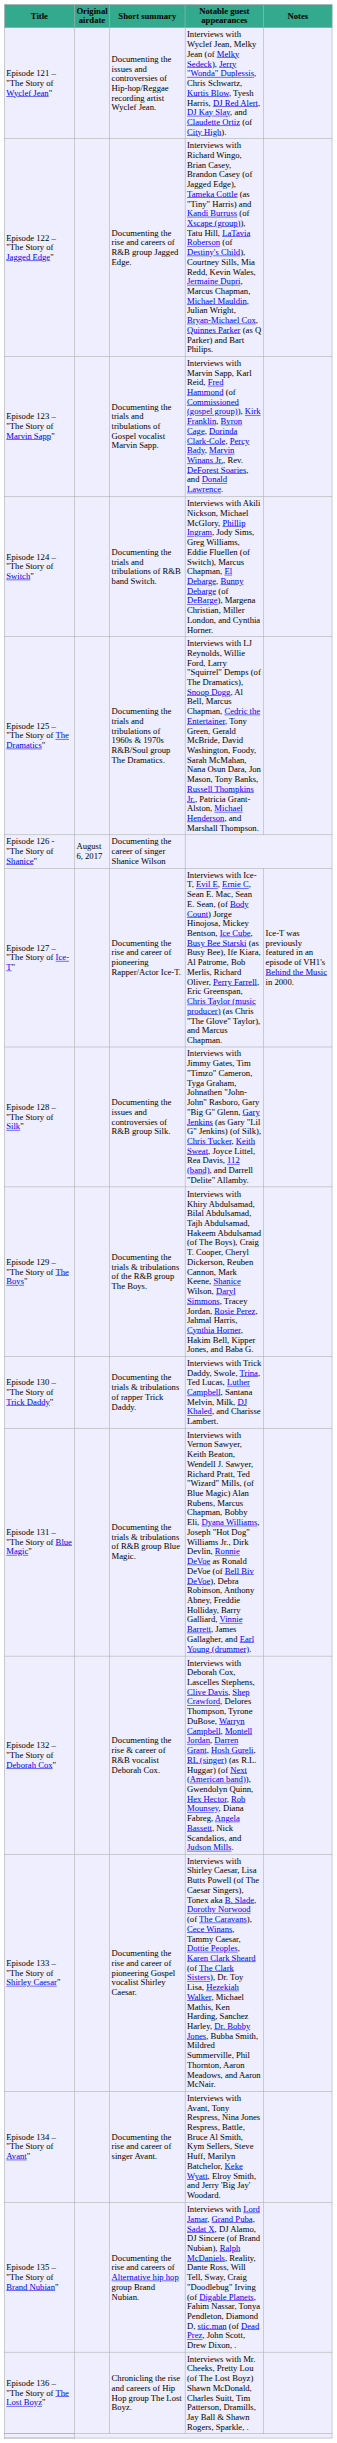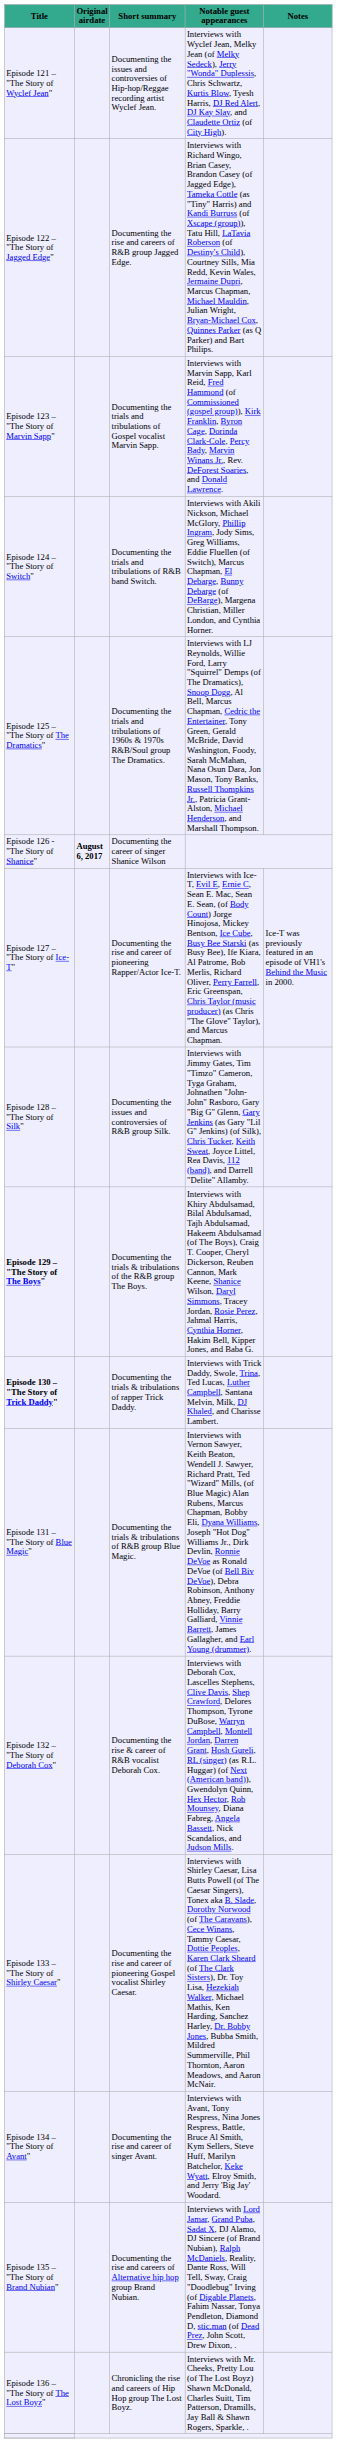(89, 851) normal -> (90, 851) bold
(38, 1271) normal -> (32, 1271) bold
(31, 1392) normal -> (32, 1392) bold
